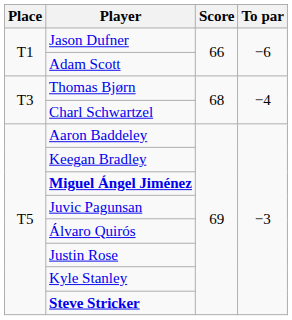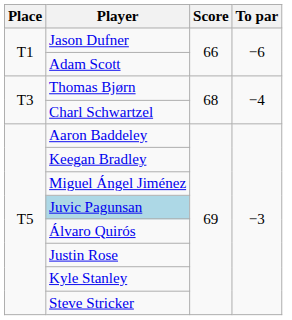(121, 183) bold -> (118, 183) normal
(96, 207) no background -> (96, 207) lightblue background
(94, 302) bold -> (92, 302) normal
